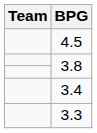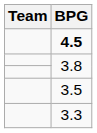(71, 41) normal -> (71, 41) bold
(71, 90) 3.4 -> (71, 90) 3.5
